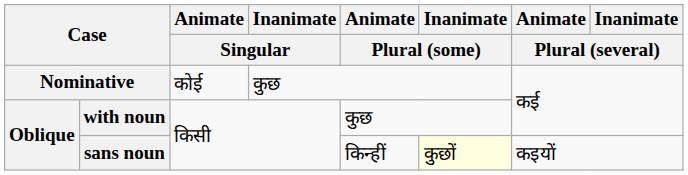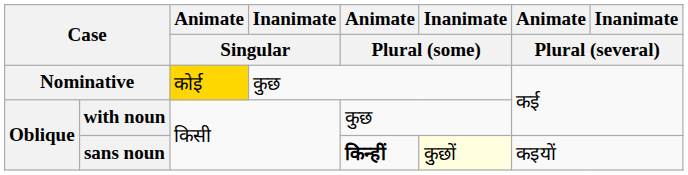(188, 83) no background -> (188, 83) gold background
(365, 153) normal -> (365, 153) bold
